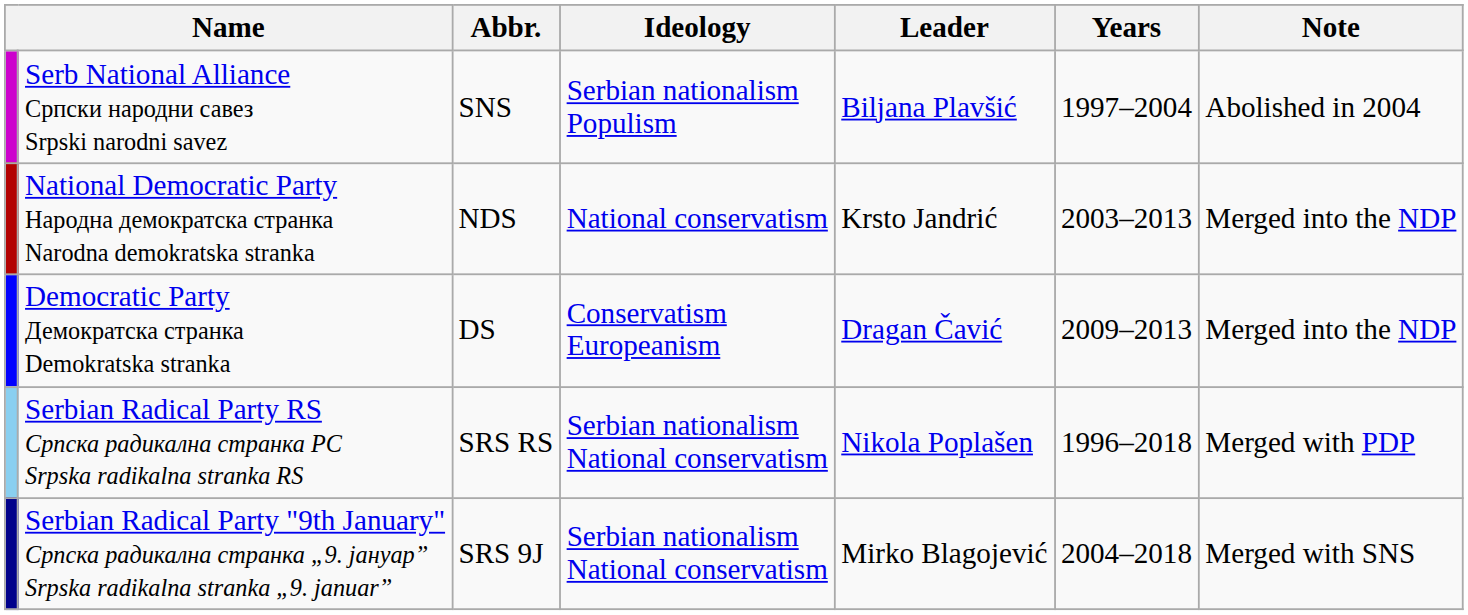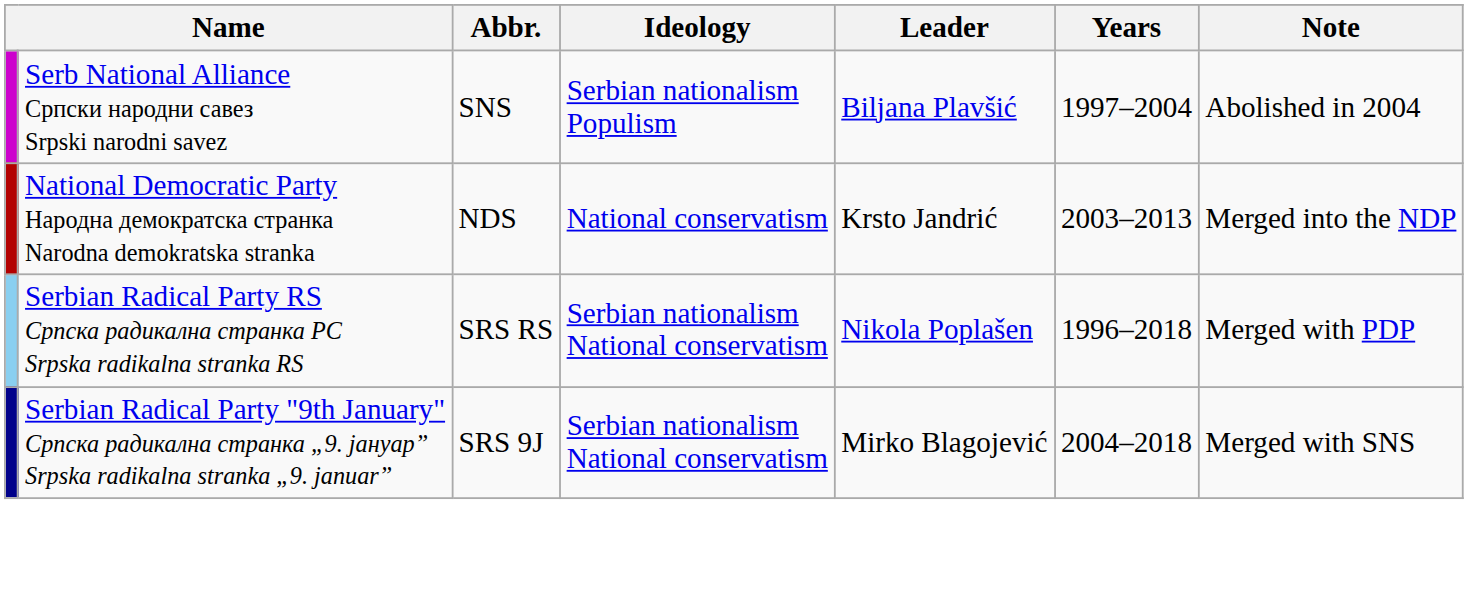- row: (134, 329)
